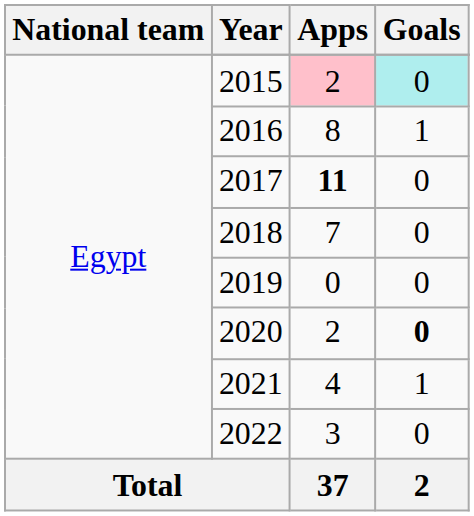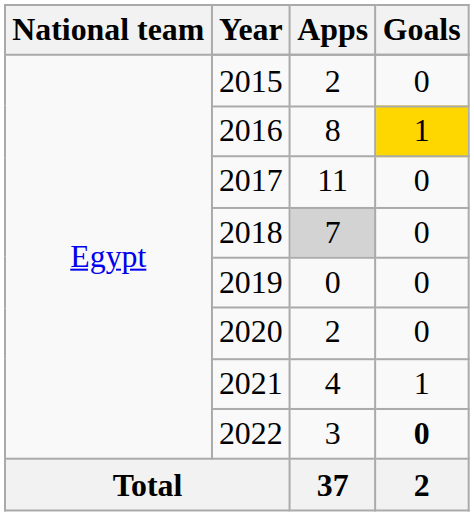(333, 80) pink background -> (333, 80) no background
(422, 80) paleturquoise background -> (422, 80) no background
(422, 130) no background -> (422, 130) gold background
(333, 181) bold -> (333, 181) normal
(333, 231) no background -> (333, 231) lightgrey background
(422, 332) bold -> (422, 332) normal
(422, 433) normal -> (422, 433) bold
